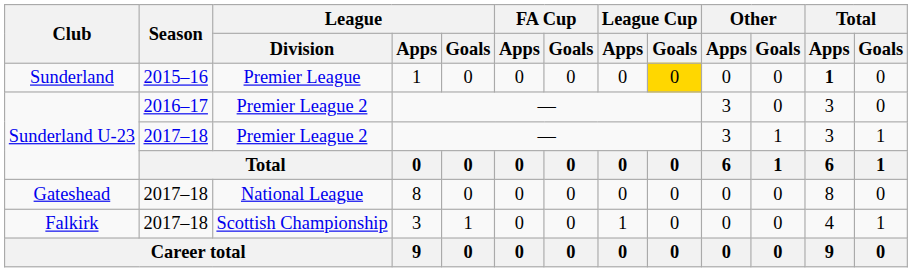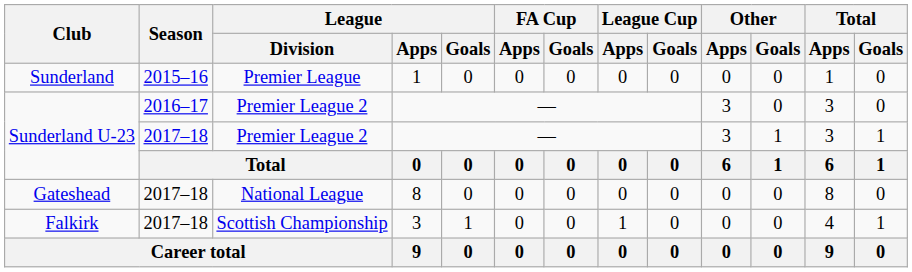(675, 77) gold background -> (675, 77) no background
(829, 77) bold -> (829, 77) normal
